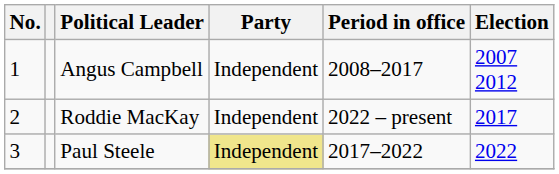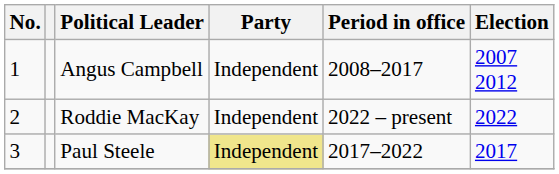(496, 116) 2017 -> (496, 116) 2022
(496, 151) 2022 -> (496, 151) 2017
